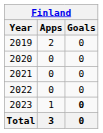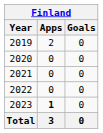(51, 105) normal -> (51, 105) bold
(81, 105) bold -> (81, 105) normal
